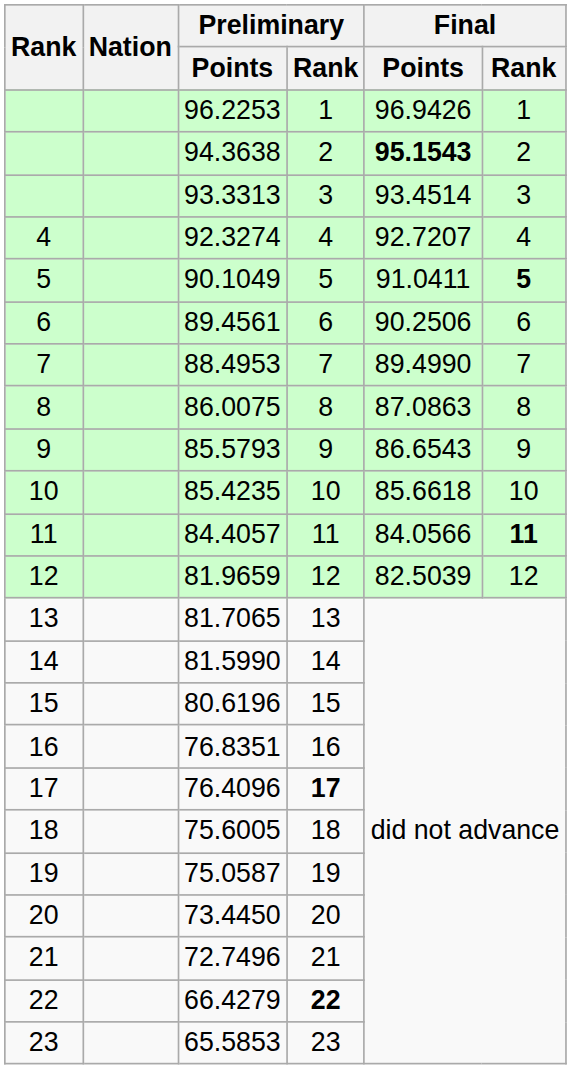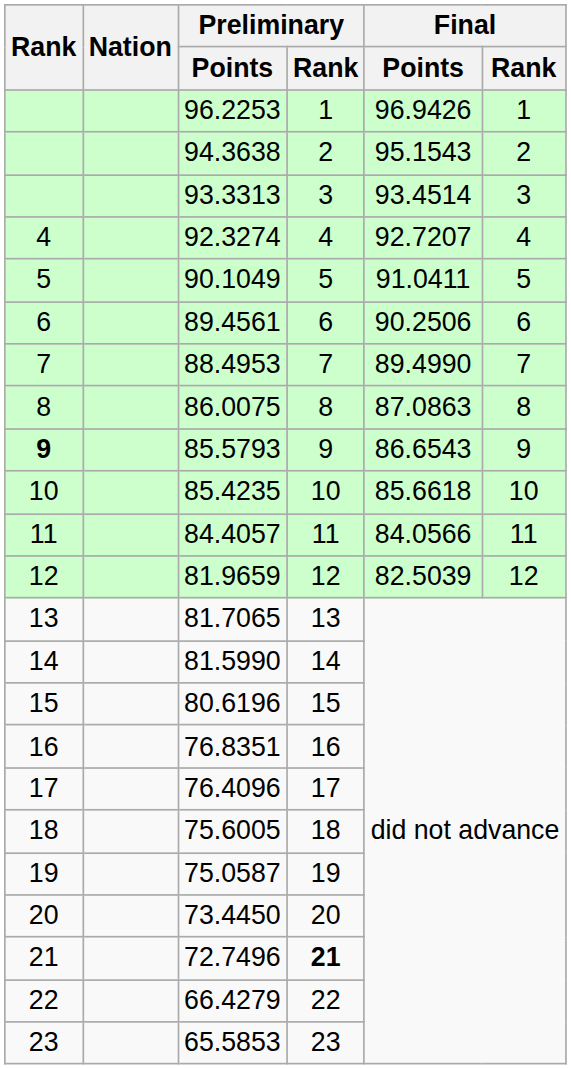(423, 152) bold -> (423, 152) normal
(524, 279) bold -> (524, 279) normal
(44, 449) normal -> (44, 449) bold
(524, 534) bold -> (524, 534) normal
(326, 788) bold -> (326, 788) normal
(326, 957) normal -> (326, 957) bold
(326, 1000) bold -> (326, 1000) normal
